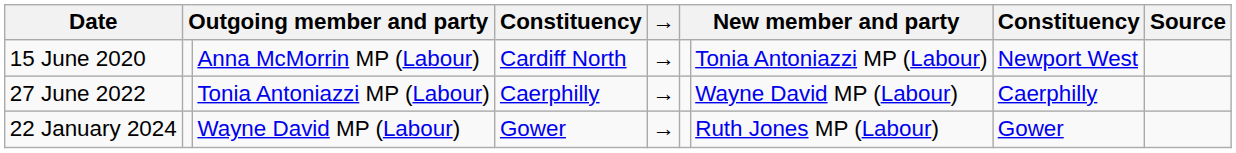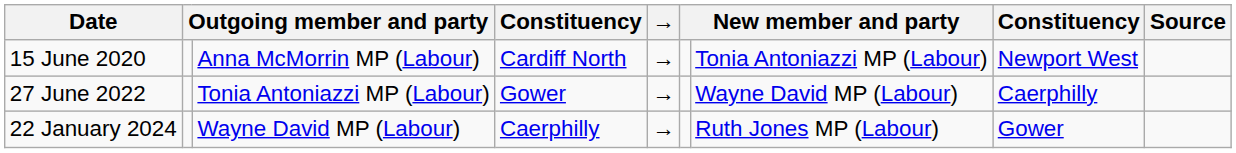(550, 93) Caerphilly -> (533, 93) Gower
(533, 128) Gower -> (550, 128) Caerphilly
